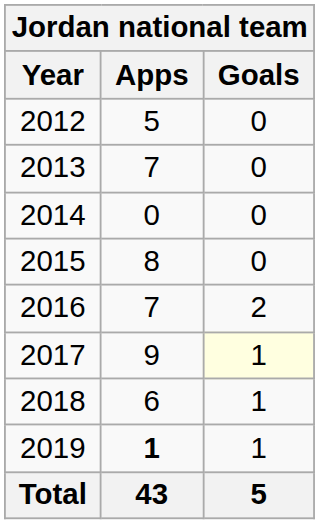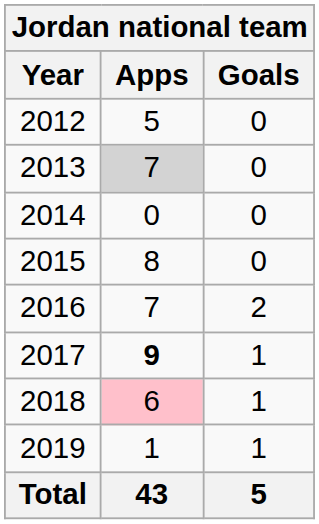(152, 167) no background -> (152, 167) lightgrey background
(152, 354) normal -> (152, 354) bold
(259, 354) lightyellow background -> (259, 354) no background
(152, 401) no background -> (152, 401) pink background
(152, 448) bold -> (152, 448) normal
